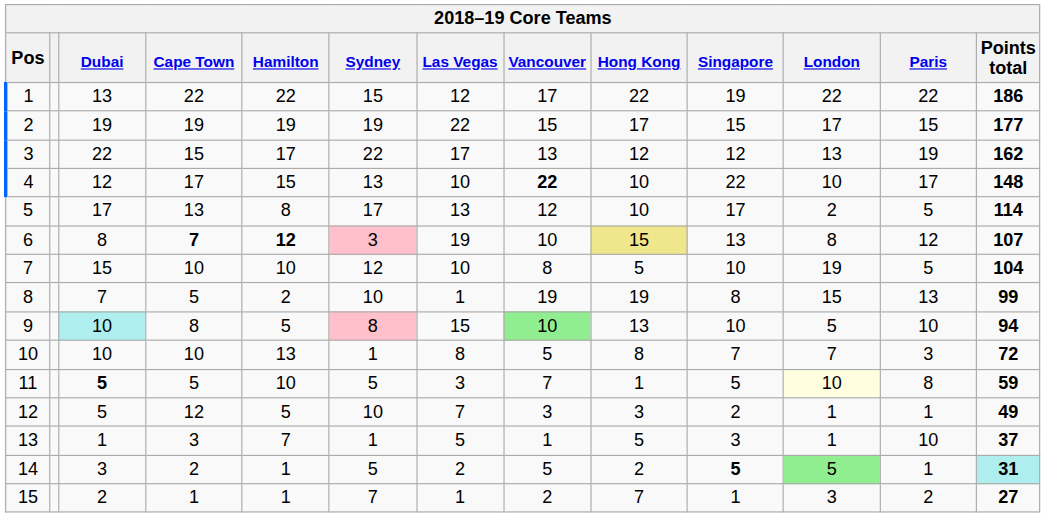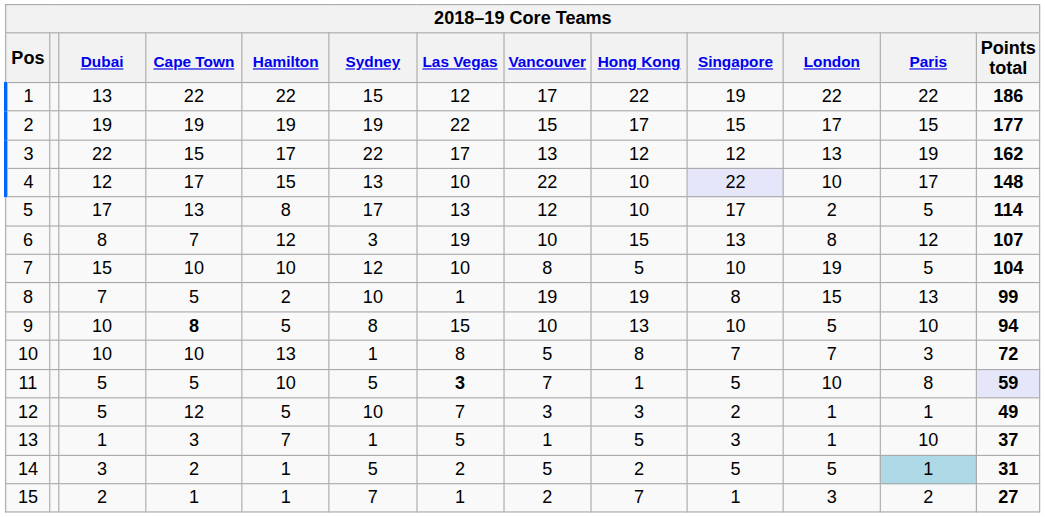(547, 182) bold -> (547, 182) normal
(735, 182) no background -> (735, 182) lavender background
(194, 239) bold -> (194, 239) normal
(286, 239) bold -> (286, 239) normal
(373, 239) pink background -> (373, 239) no background
(639, 239) khaki background -> (639, 239) no background
(102, 325) paleturquoise background -> (102, 325) no background
(194, 325) normal -> (194, 325) bold
(373, 325) pink background -> (373, 325) no background
(547, 325) lightgreen background -> (547, 325) no background
(102, 383) bold -> (102, 383) normal
(460, 383) normal -> (460, 383) bold
(832, 383) lightyellow background -> (832, 383) no background
(1008, 383) no background -> (1008, 383) lavender background
(735, 469) bold -> (735, 469) normal
(832, 469) lightgreen background -> (832, 469) no background
(928, 469) no background -> (928, 469) lightblue background
(1008, 469) paleturquoise background -> (1008, 469) no background
